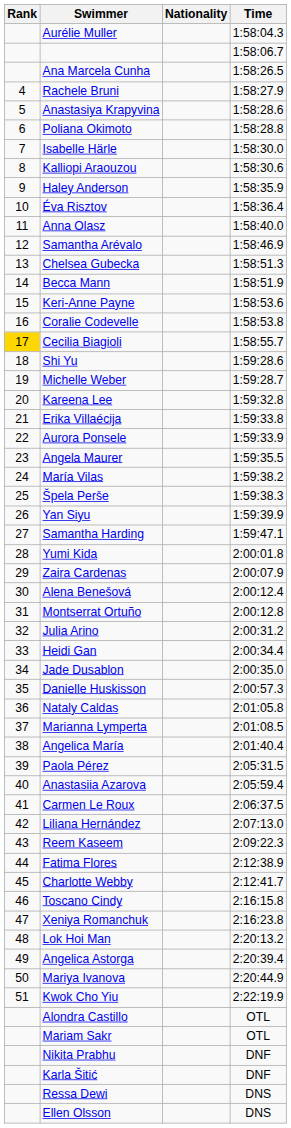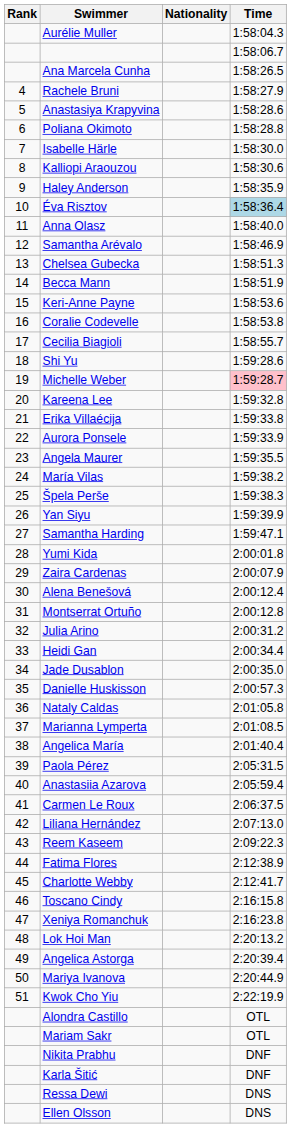(258, 206) no background -> (258, 206) lightblue background
(22, 341) gold background -> (22, 341) no background
(258, 380) no background -> (258, 380) pink background
